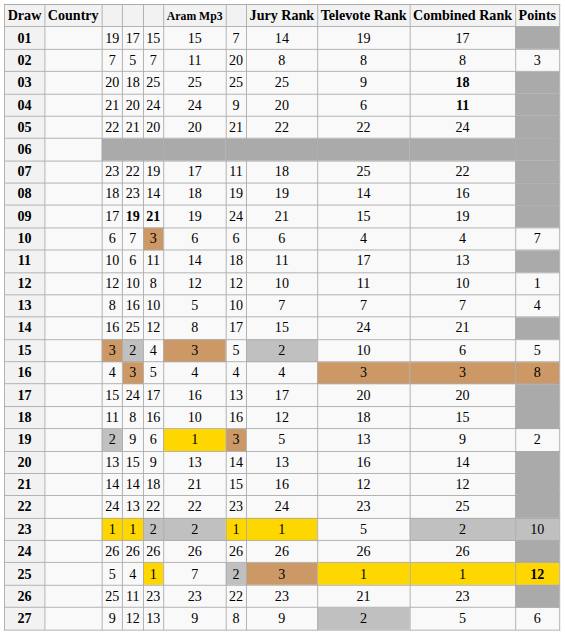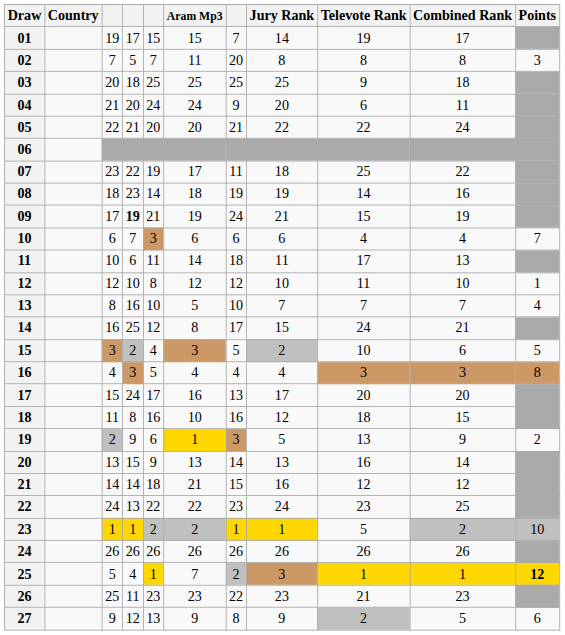(463, 82) bold -> (463, 82) normal
(463, 104) bold -> (463, 104) normal
(153, 216) bold -> (153, 216) normal
